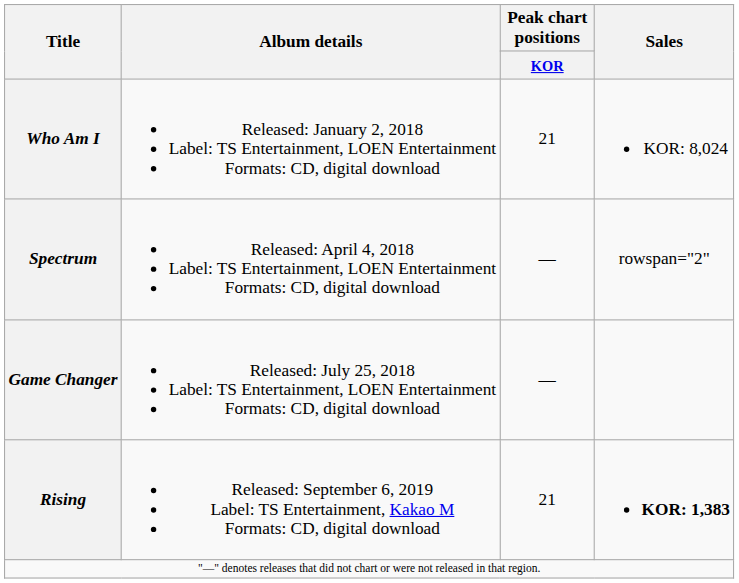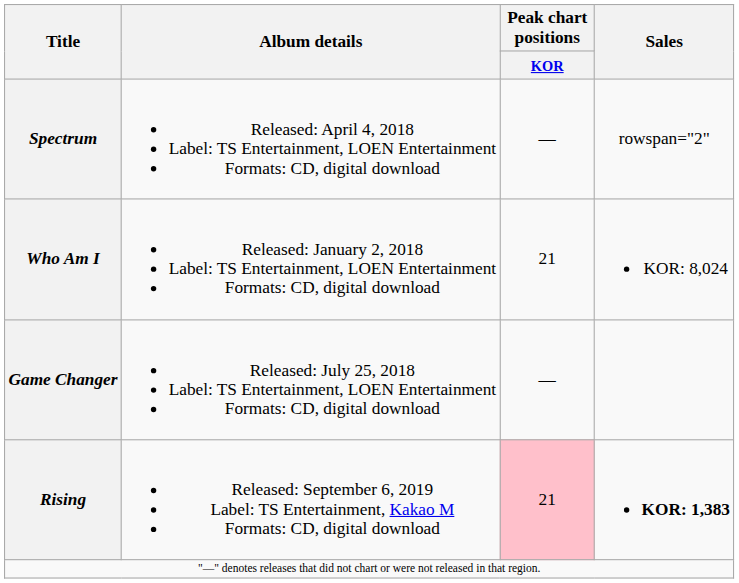rows swapped: (63, 138) <-> (63, 259)
(547, 499) no background -> (547, 499) pink background
